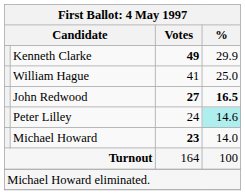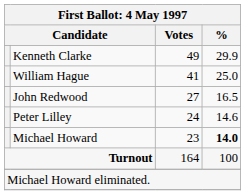(193, 56) bold -> (193, 56) normal
(193, 97) bold -> (193, 97) normal
(227, 97) bold -> (227, 97) normal
(227, 117) paleturquoise background -> (227, 117) no background
(193, 138) bold -> (193, 138) normal
(227, 138) normal -> (227, 138) bold
